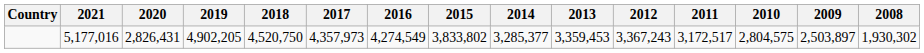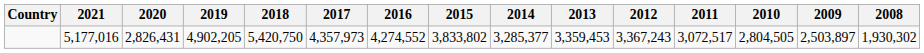(275, 37) 4,520,750 -> (275, 37) 5,420,750
(398, 37) 4,274,549 -> (398, 37) 4,274,552
(705, 37) 3,172,517 -> (705, 37) 3,072,517
(766, 37) 2,804,575 -> (766, 37) 2,804,505
